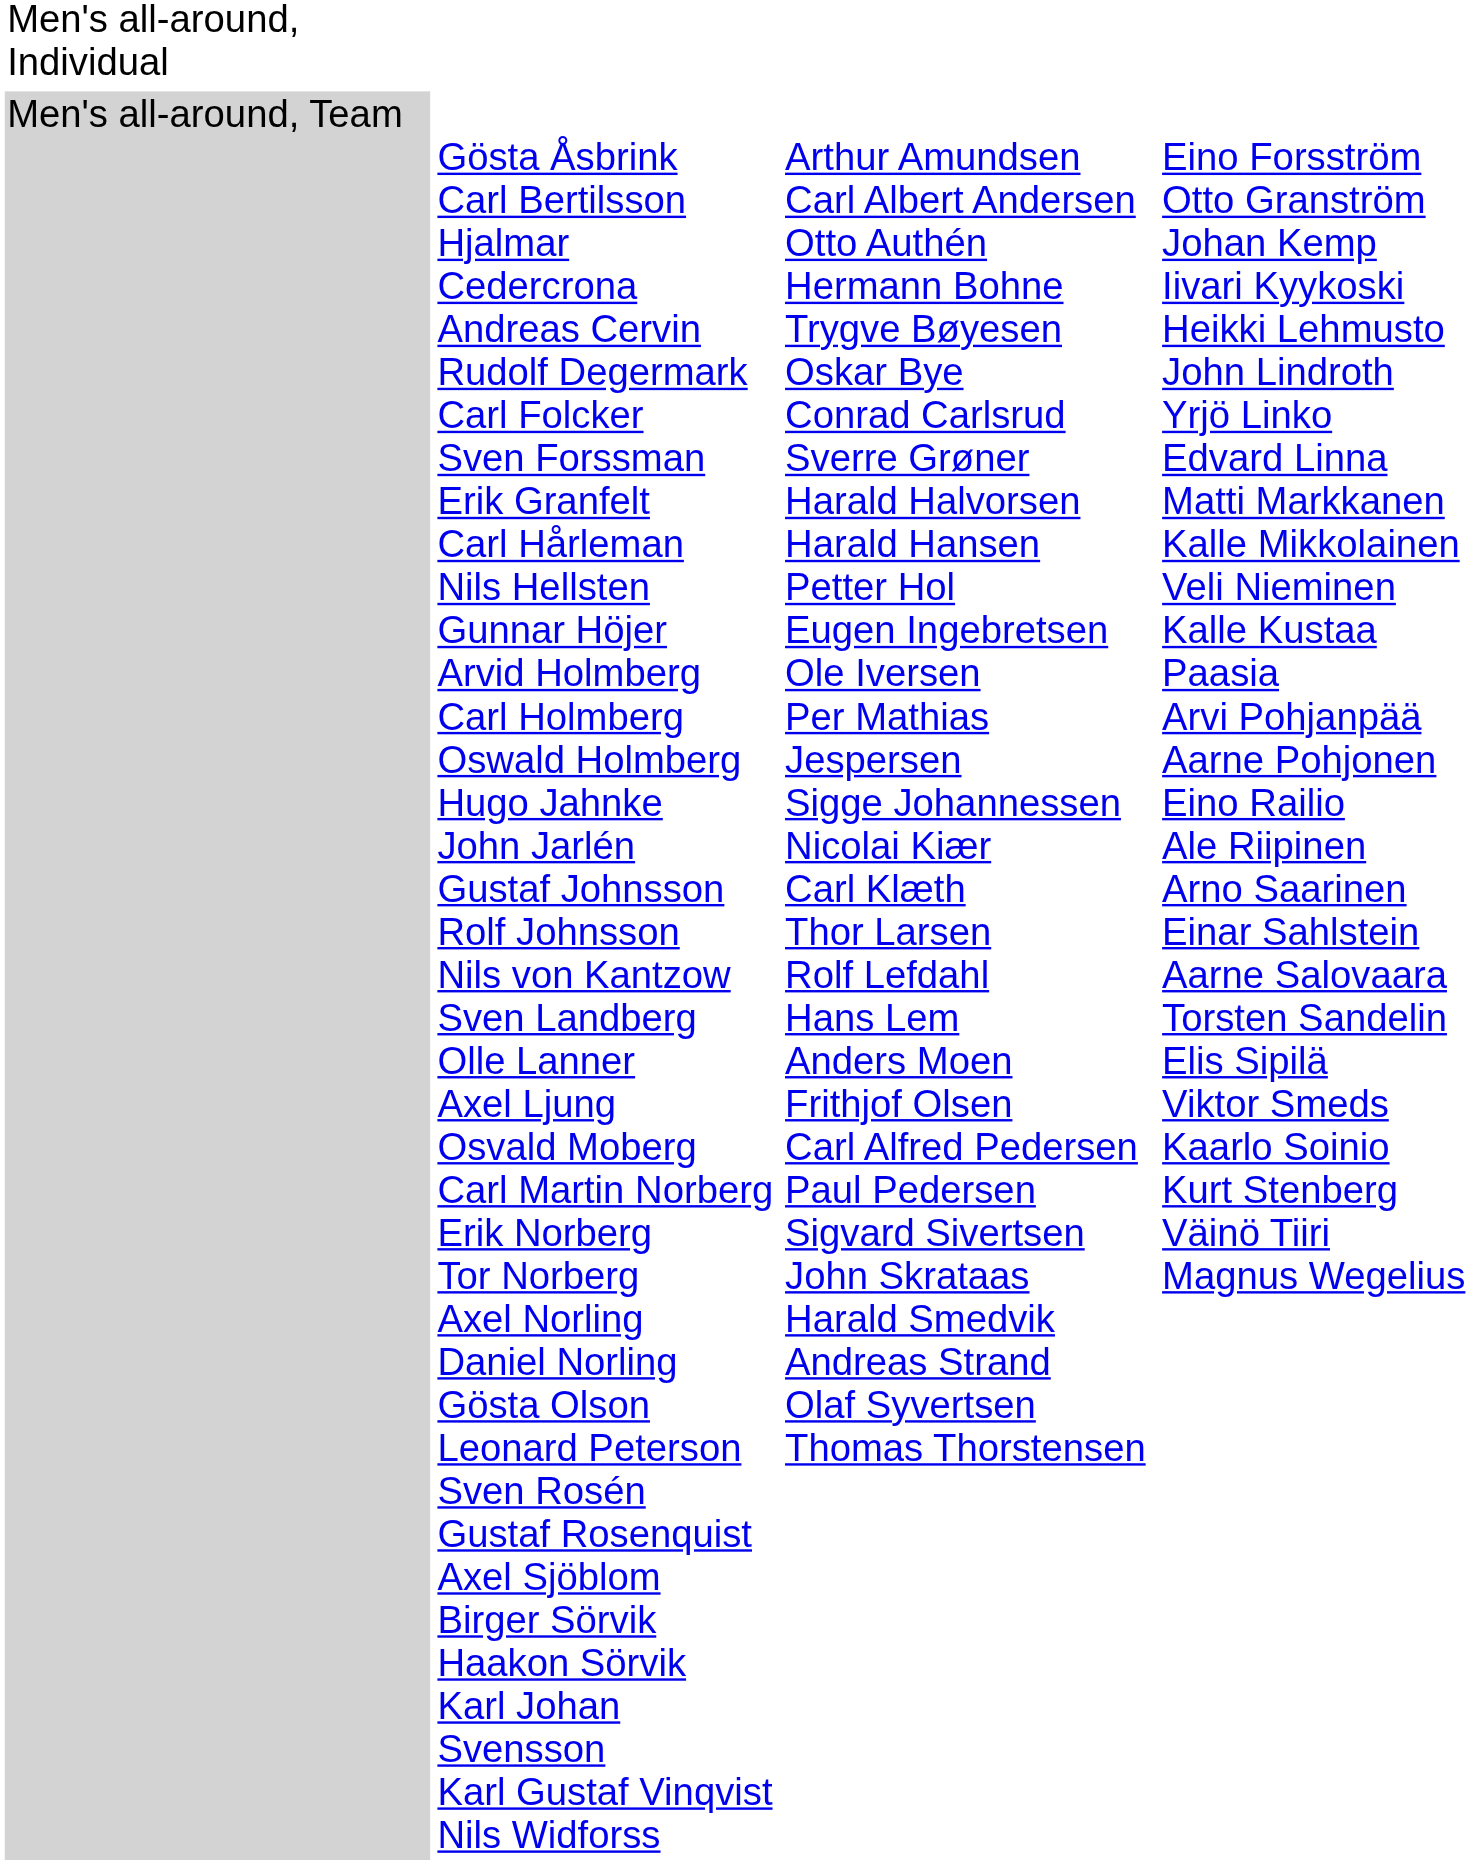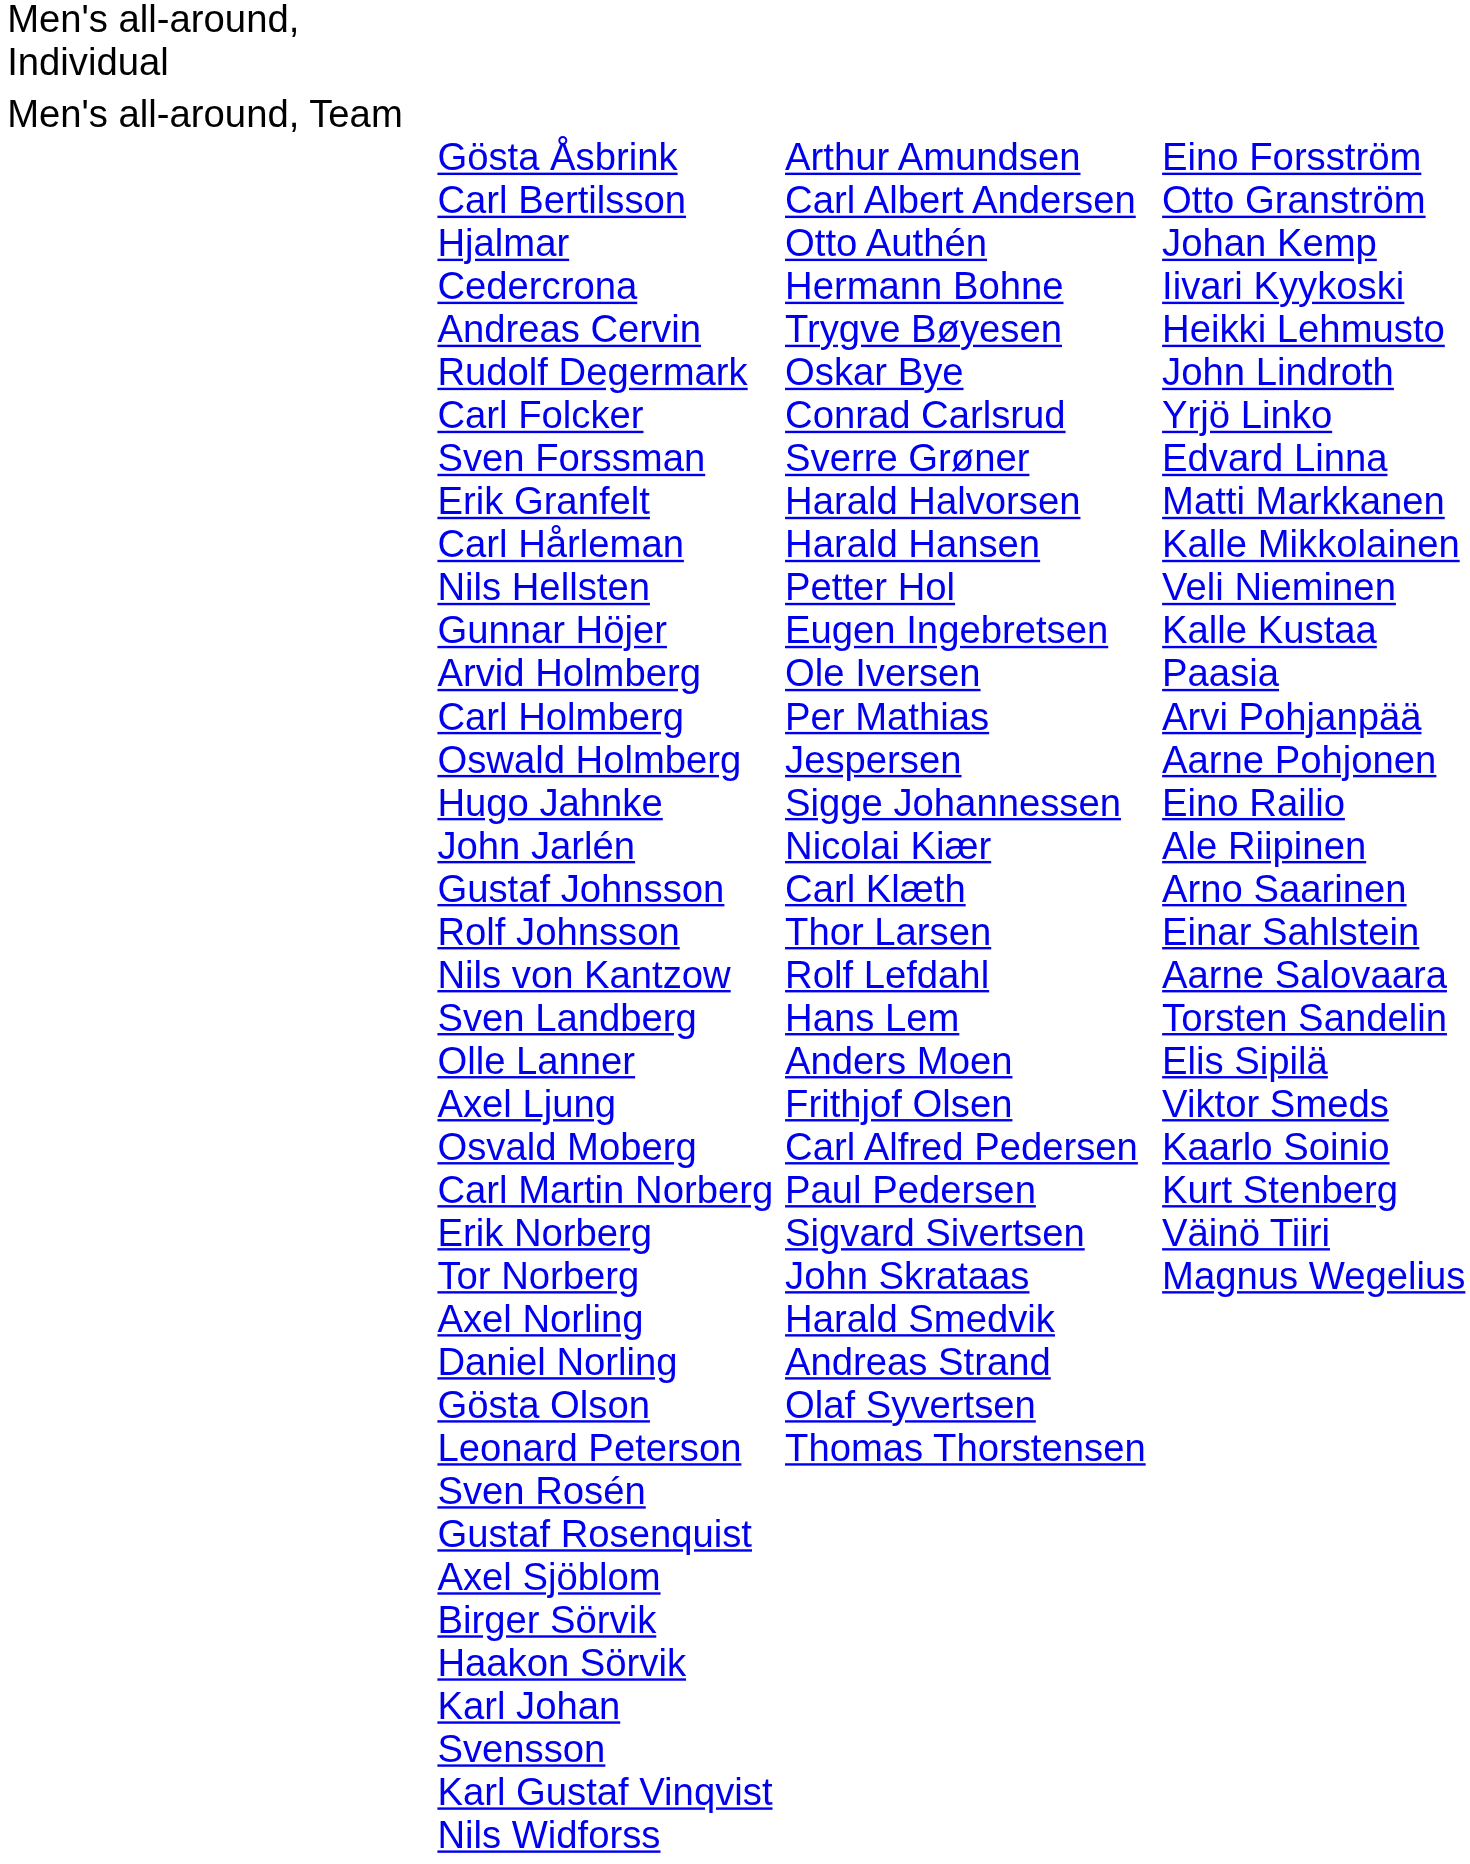(205, 114) lightgrey background -> (205, 114) no background
